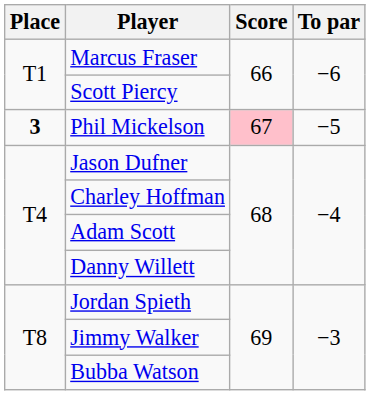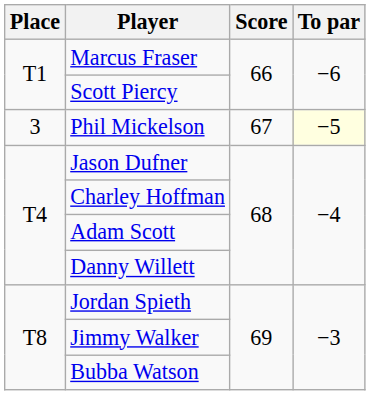(35, 127) bold -> (35, 127) normal
(261, 127) pink background -> (261, 127) no background
(329, 127) no background -> (329, 127) lightyellow background
